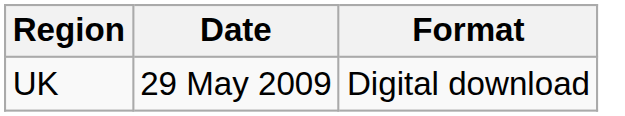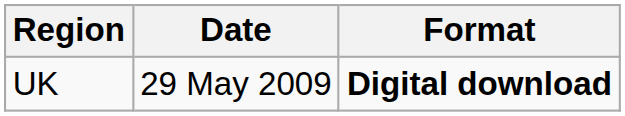(468, 83) normal -> (479, 83) bold
